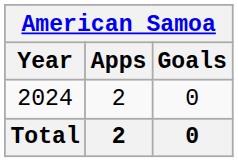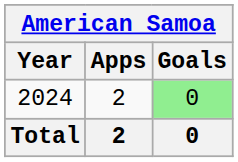(192, 99) no background -> (192, 99) lightgreen background
